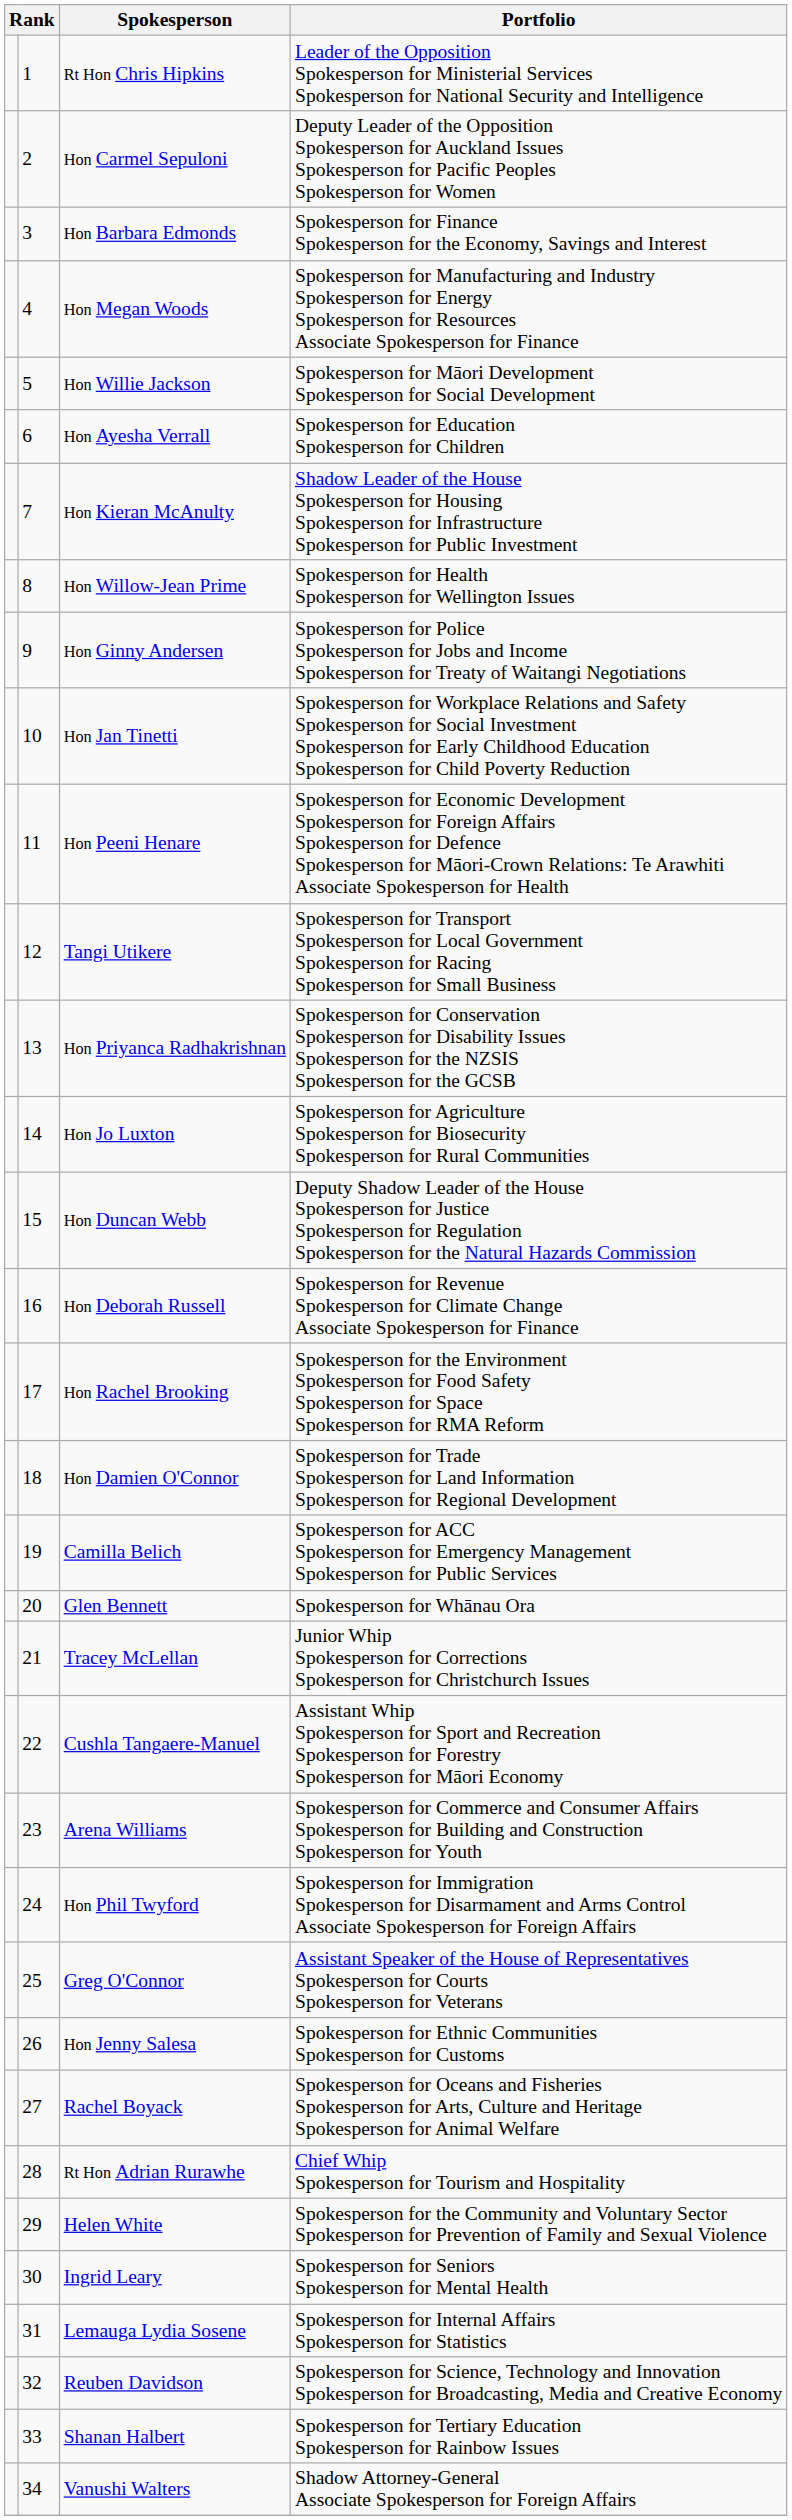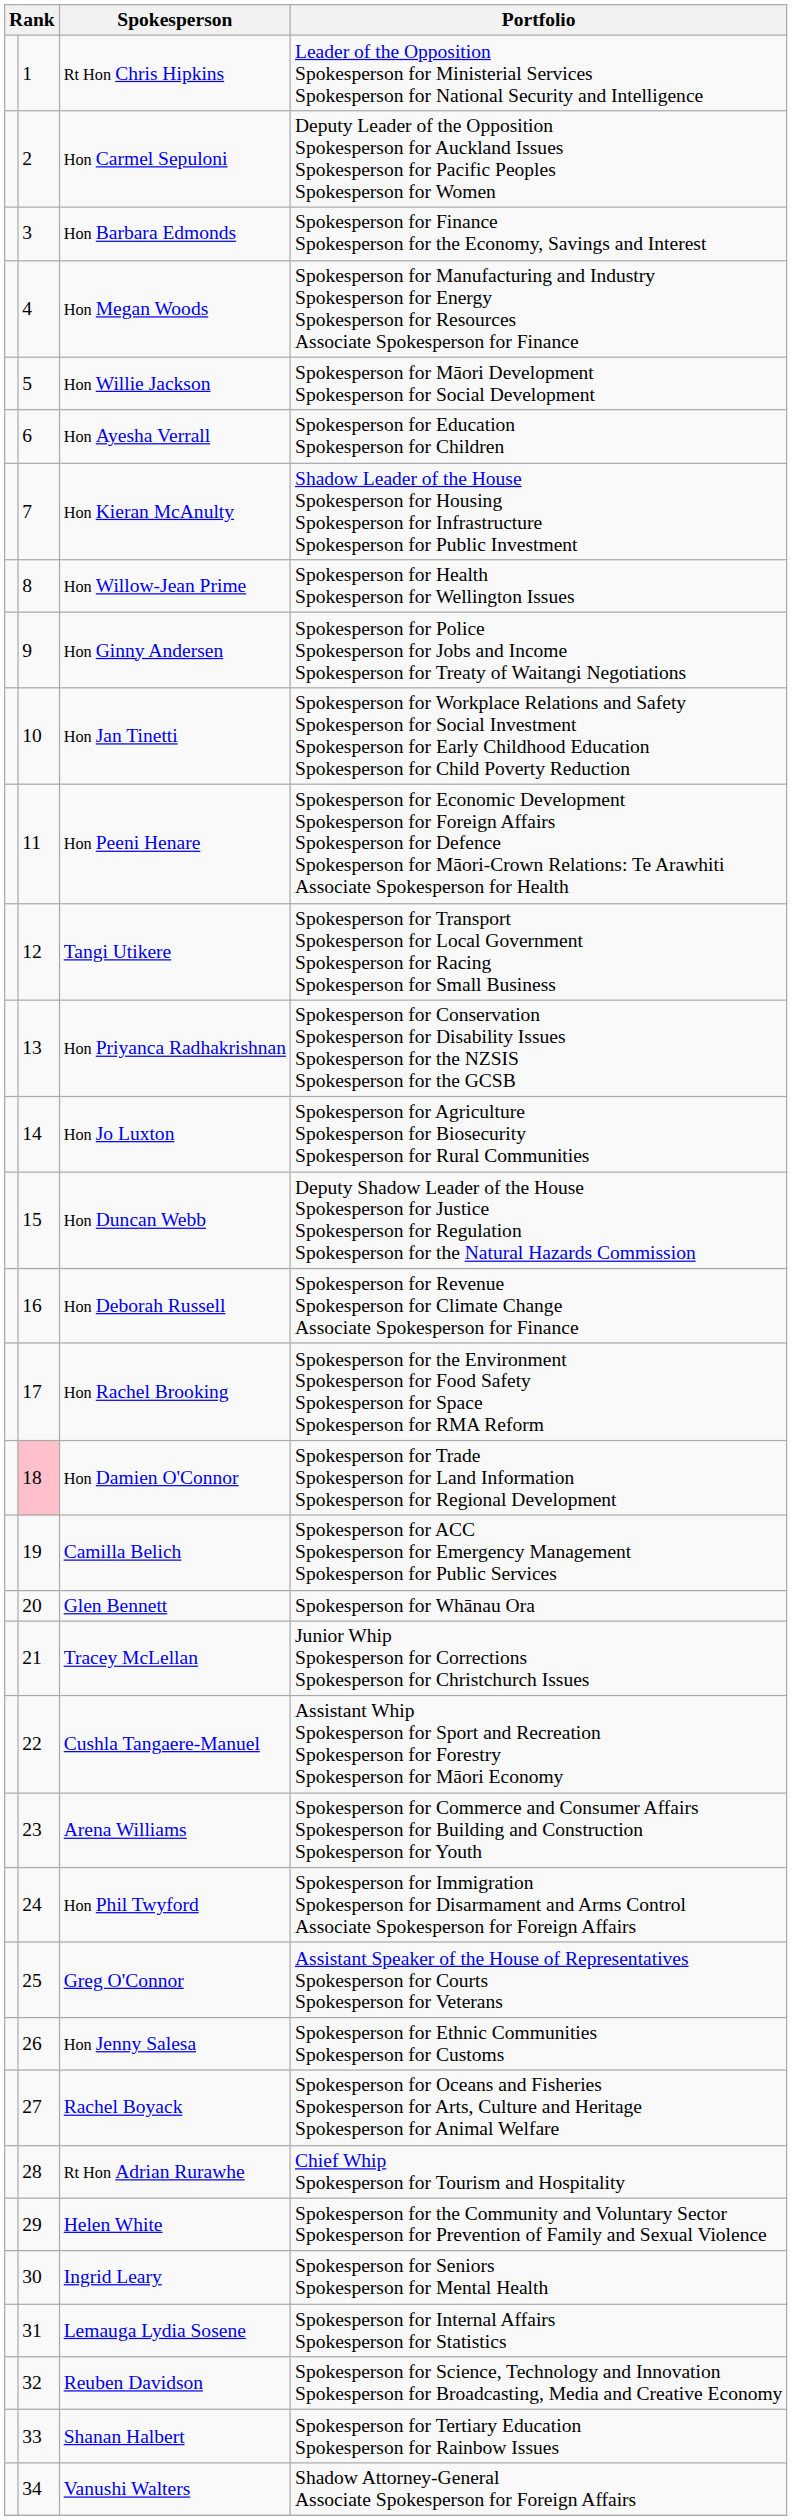(32, 1477) no background -> (32, 1477) pink background
